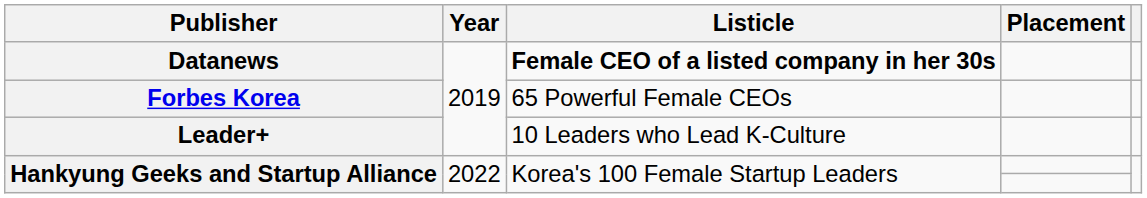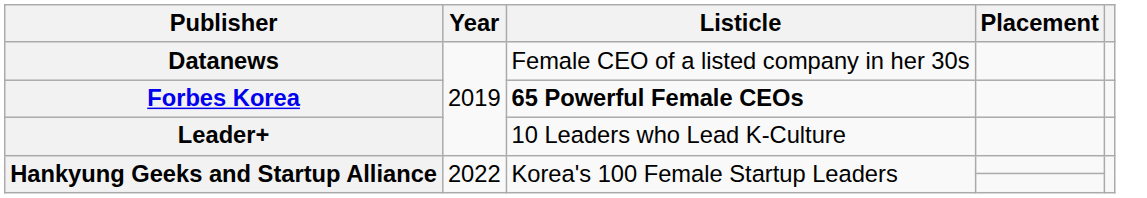(754, 60) bold -> (741, 60) normal
(652, 98) normal -> (658, 98) bold
